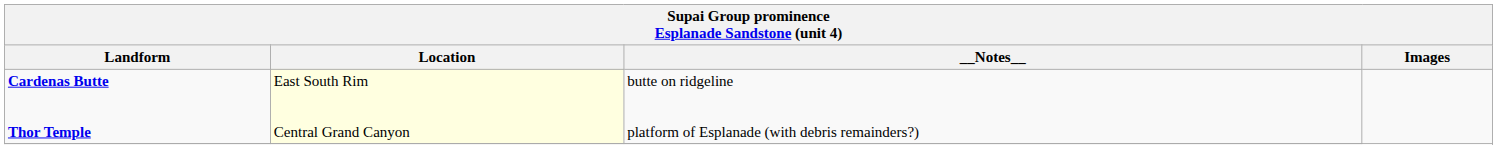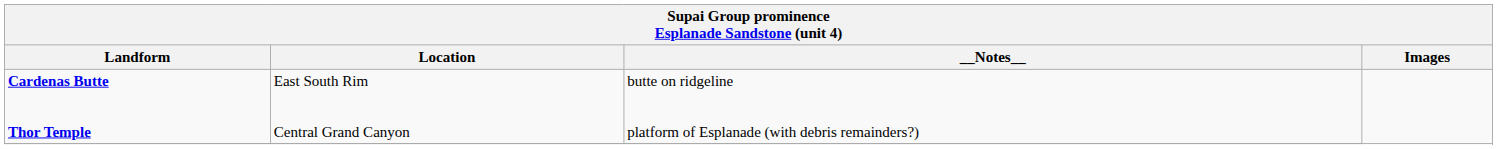(342, 106) lightyellow background -> (342, 106) no background
